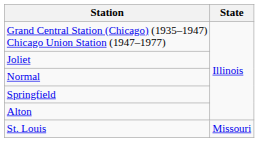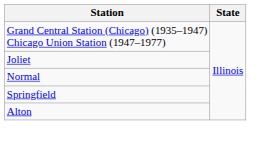- row: (26, 128)
